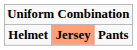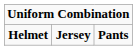(73, 34) lightsalmon background -> (73, 34) no background
